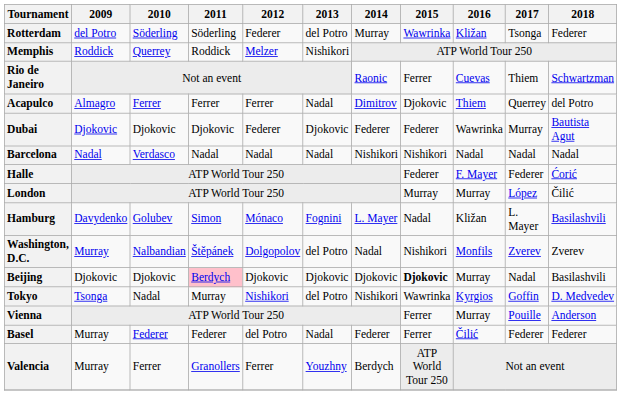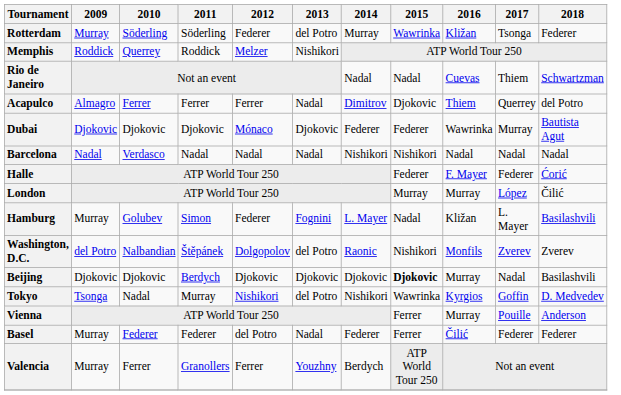(95, 33) del Potro -> (92, 33) Murray
(371, 78) Raonic -> (358, 78) Nadal
(417, 78) Ferrer -> (407, 78) Nadal
(263, 129) Federer -> (254, 129) Mónaco
(101, 219) Davydenko -> (92, 219) Murray
(264, 219) Mónaco -> (253, 219) Federer
(92, 251) Murray -> (95, 251) del Potro
(368, 251) Nadal -> (361, 251) Raonic
(211, 277) pink background -> (200, 277) no background
